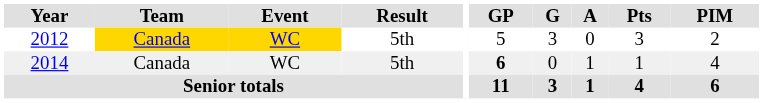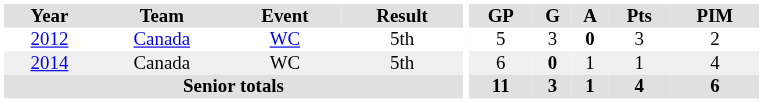(162, 39) gold background -> (162, 39) no background
(285, 39) gold background -> (285, 39) no background
(590, 39) normal -> (590, 39) bold
(501, 62) bold -> (501, 62) normal
(552, 62) normal -> (552, 62) bold
